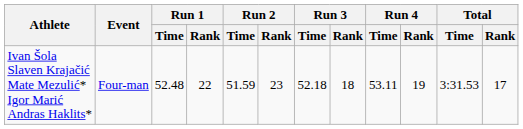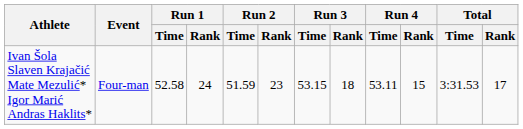(169, 85) 52.48 -> (169, 85) 52.58
(205, 85) 22 -> (205, 85) 24
(312, 85) 52.18 -> (312, 85) 53.15
(419, 85) 19 -> (419, 85) 15
